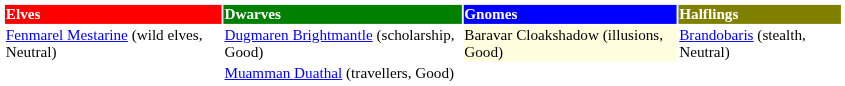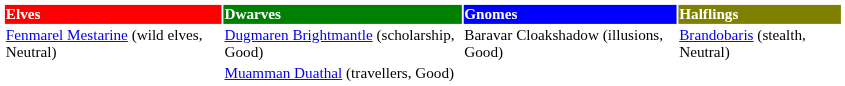(564, 43) lightyellow background -> (564, 43) no background
